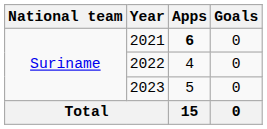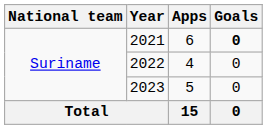(190, 40) bold -> (190, 40) normal
(236, 40) normal -> (236, 40) bold
